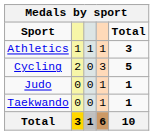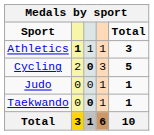(78, 49) normal -> (78, 49) bold
(90, 67) normal -> (90, 67) bold
(90, 103) normal -> (90, 103) bold
